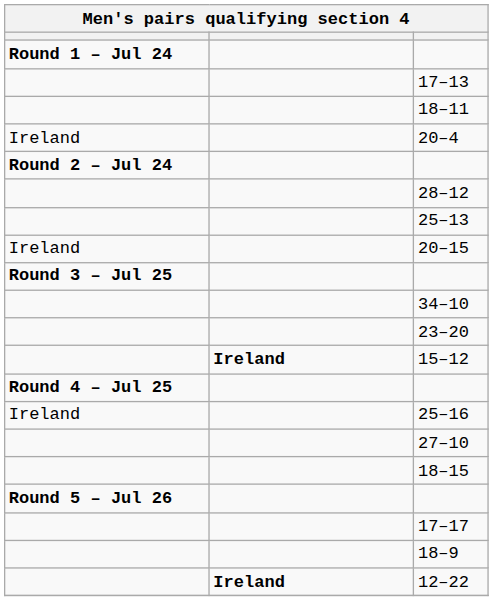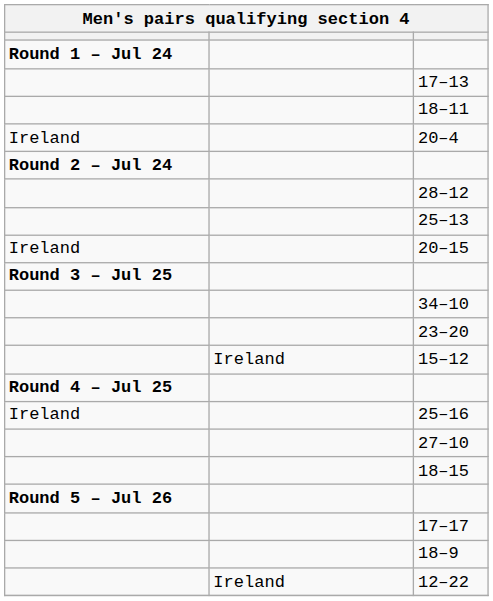(249, 360) bold -> (249, 360) normal
(249, 582) bold -> (249, 582) normal
